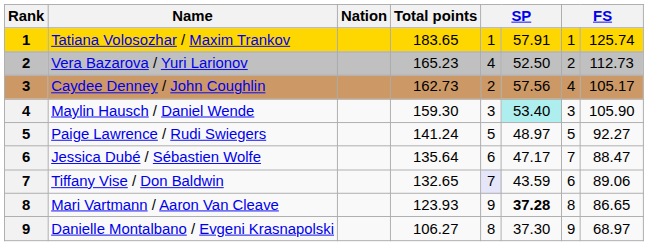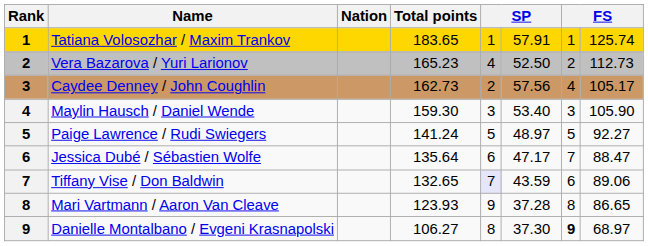(532, 110) paleturquoise background -> (532, 110) no background
(532, 205) bold -> (532, 205) normal
(571, 228) normal -> (571, 228) bold
